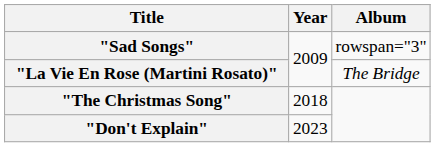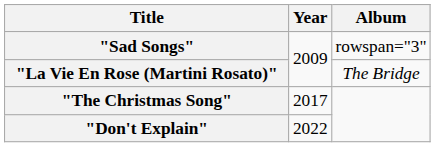(310, 100) 2018 -> (310, 100) 2017
(310, 127) 2023 -> (310, 127) 2022
